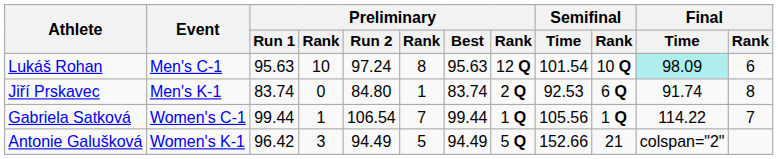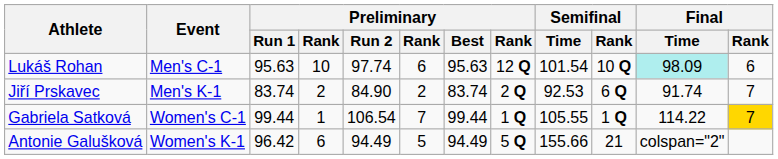(371, 67) 97.24 -> (371, 67) 97.74
(422, 67) 8 -> (422, 67) 6
(321, 92) 0 -> (321, 92) 2
(371, 92) 84.80 -> (371, 92) 84.90
(422, 92) 1 -> (422, 92) 2
(750, 92) 8 -> (750, 92) 7
(564, 117) 105.56 -> (564, 117) 105.55
(750, 117) no background -> (750, 117) gold background
(321, 142) 3 -> (321, 142) 6
(564, 142) 152.66 -> (564, 142) 155.66
